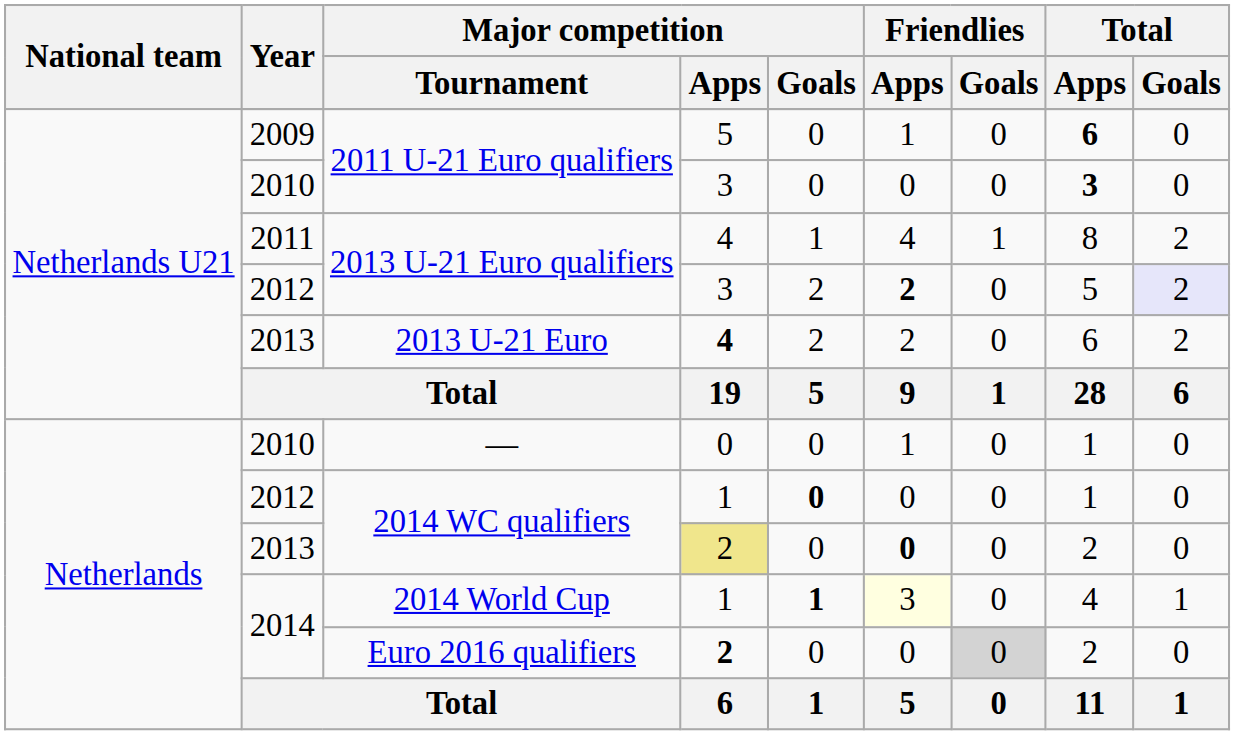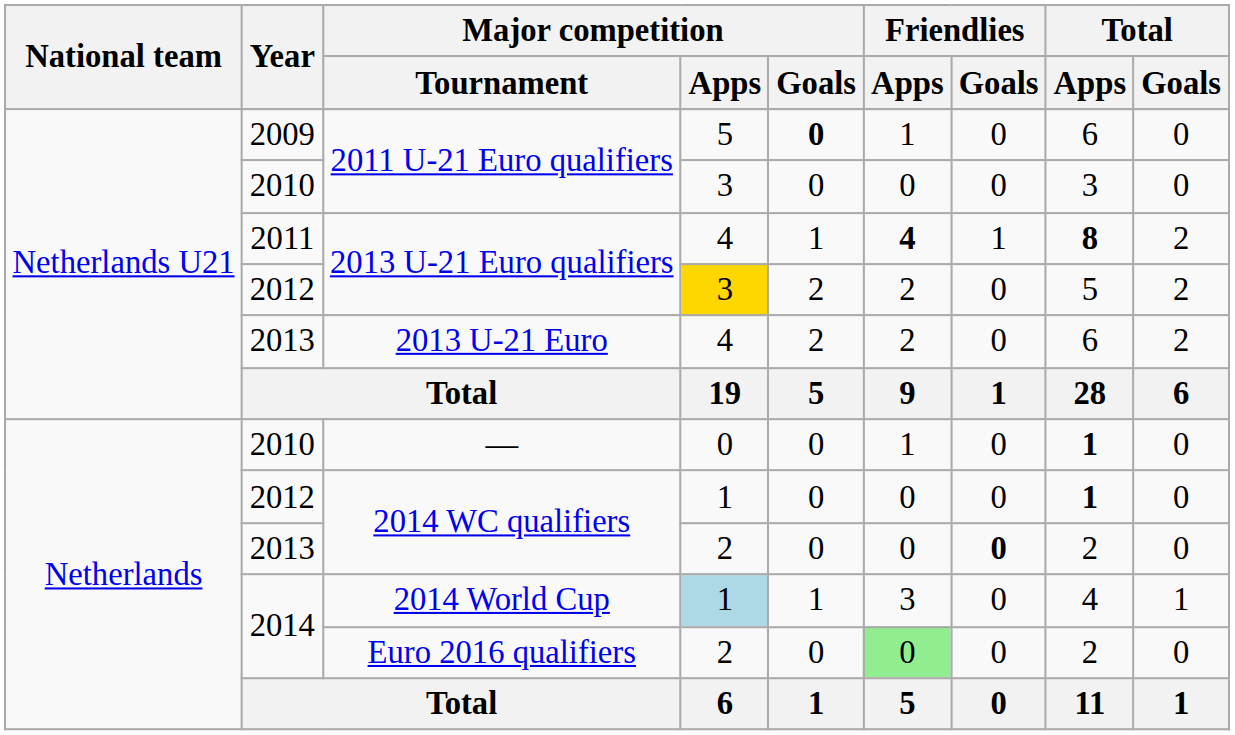(816, 133) normal -> (816, 133) bold
(1090, 133) bold -> (1090, 133) normal
(1090, 185) bold -> (1090, 185) normal
(907, 237) normal -> (907, 237) bold
(1090, 237) normal -> (1090, 237) bold
(725, 289) no background -> (725, 289) gold background
(907, 289) bold -> (907, 289) normal
(1181, 289) lavender background -> (1181, 289) no background
(725, 340) bold -> (725, 340) normal
(1090, 444) normal -> (1090, 444) bold
(816, 496) bold -> (816, 496) normal
(1090, 496) normal -> (1090, 496) bold
(725, 548) khaki background -> (725, 548) no background
(907, 548) bold -> (907, 548) normal
(999, 548) normal -> (999, 548) bold
(725, 599) no background -> (725, 599) lightblue background
(816, 599) bold -> (816, 599) normal
(907, 599) lightyellow background -> (907, 599) no background
(725, 651) bold -> (725, 651) normal
(907, 651) no background -> (907, 651) lightgreen background
(999, 651) lightgrey background -> (999, 651) no background
